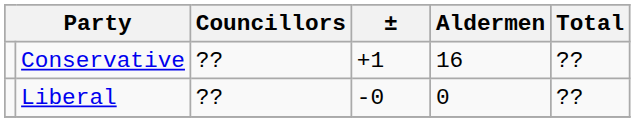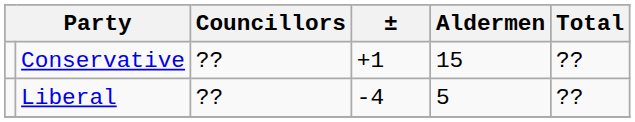(450, 60) 16 -> (450, 60) 15
(370, 98) -0 -> (370, 98) -4
(443, 98) 0 -> (443, 98) 5
